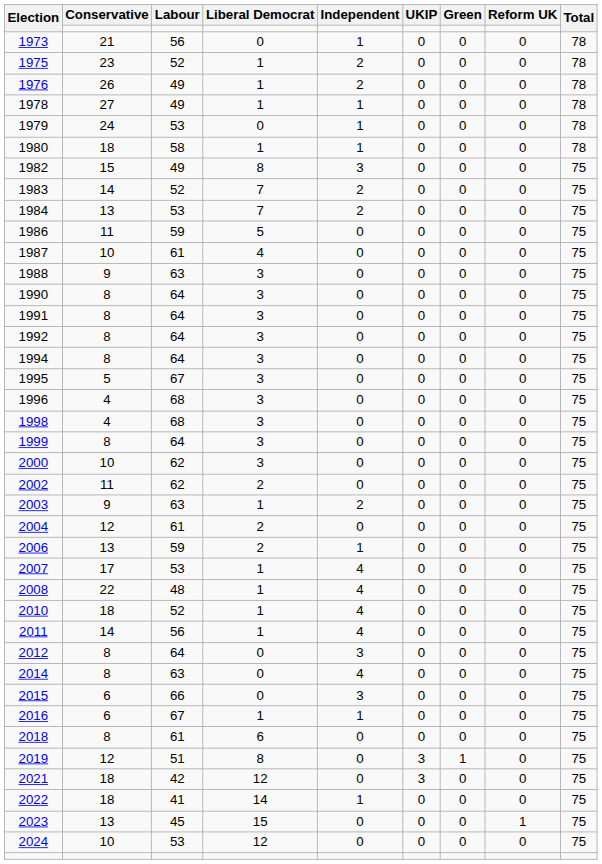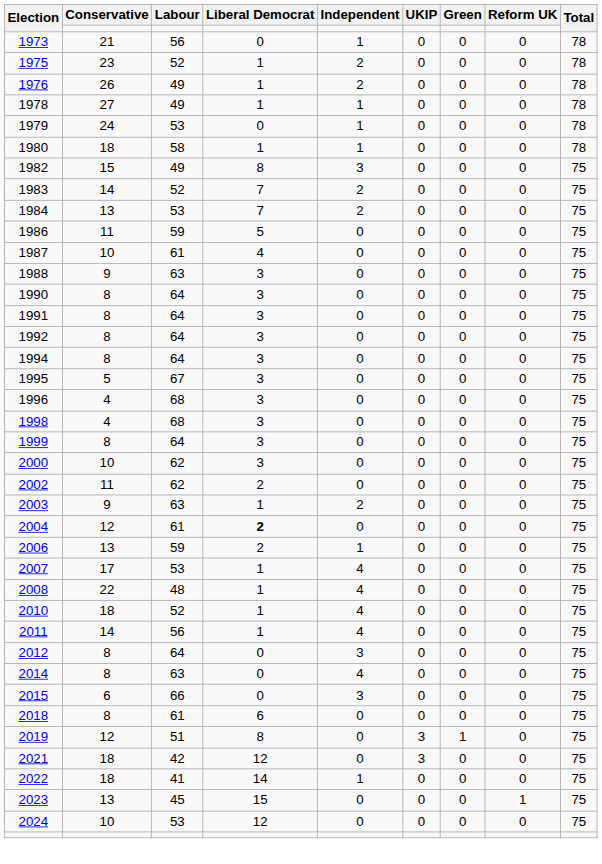(260, 526) normal -> (260, 526) bold
- row: (33, 716)
